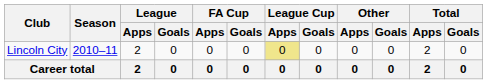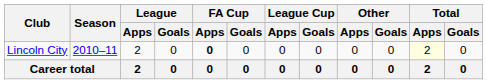(210, 50) normal -> (210, 50) bold
(282, 50) khaki background -> (282, 50) no background
(427, 50) no background -> (427, 50) lightyellow background
